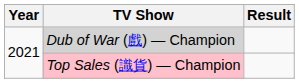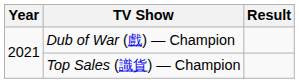(141, 39) lightgrey background -> (141, 39) no background
(143, 65) pink background -> (143, 65) no background
